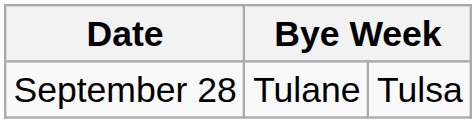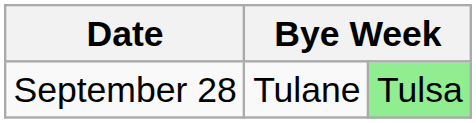(420, 90) no background -> (420, 90) lightgreen background
